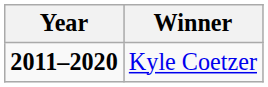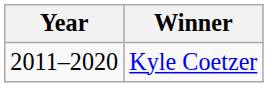(64, 61) bold -> (64, 61) normal
